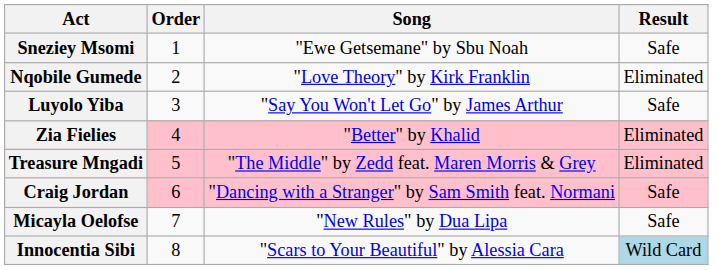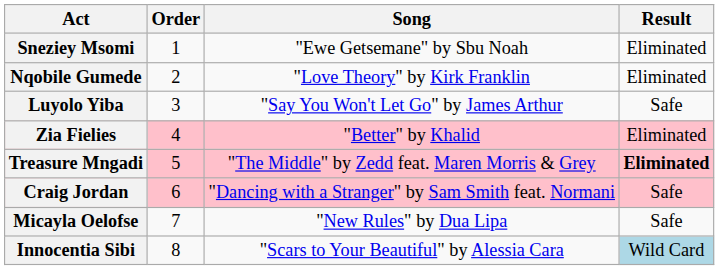(663, 47) Safe -> (666, 47) Eliminated
(663, 163) normal -> (666, 163) bold
